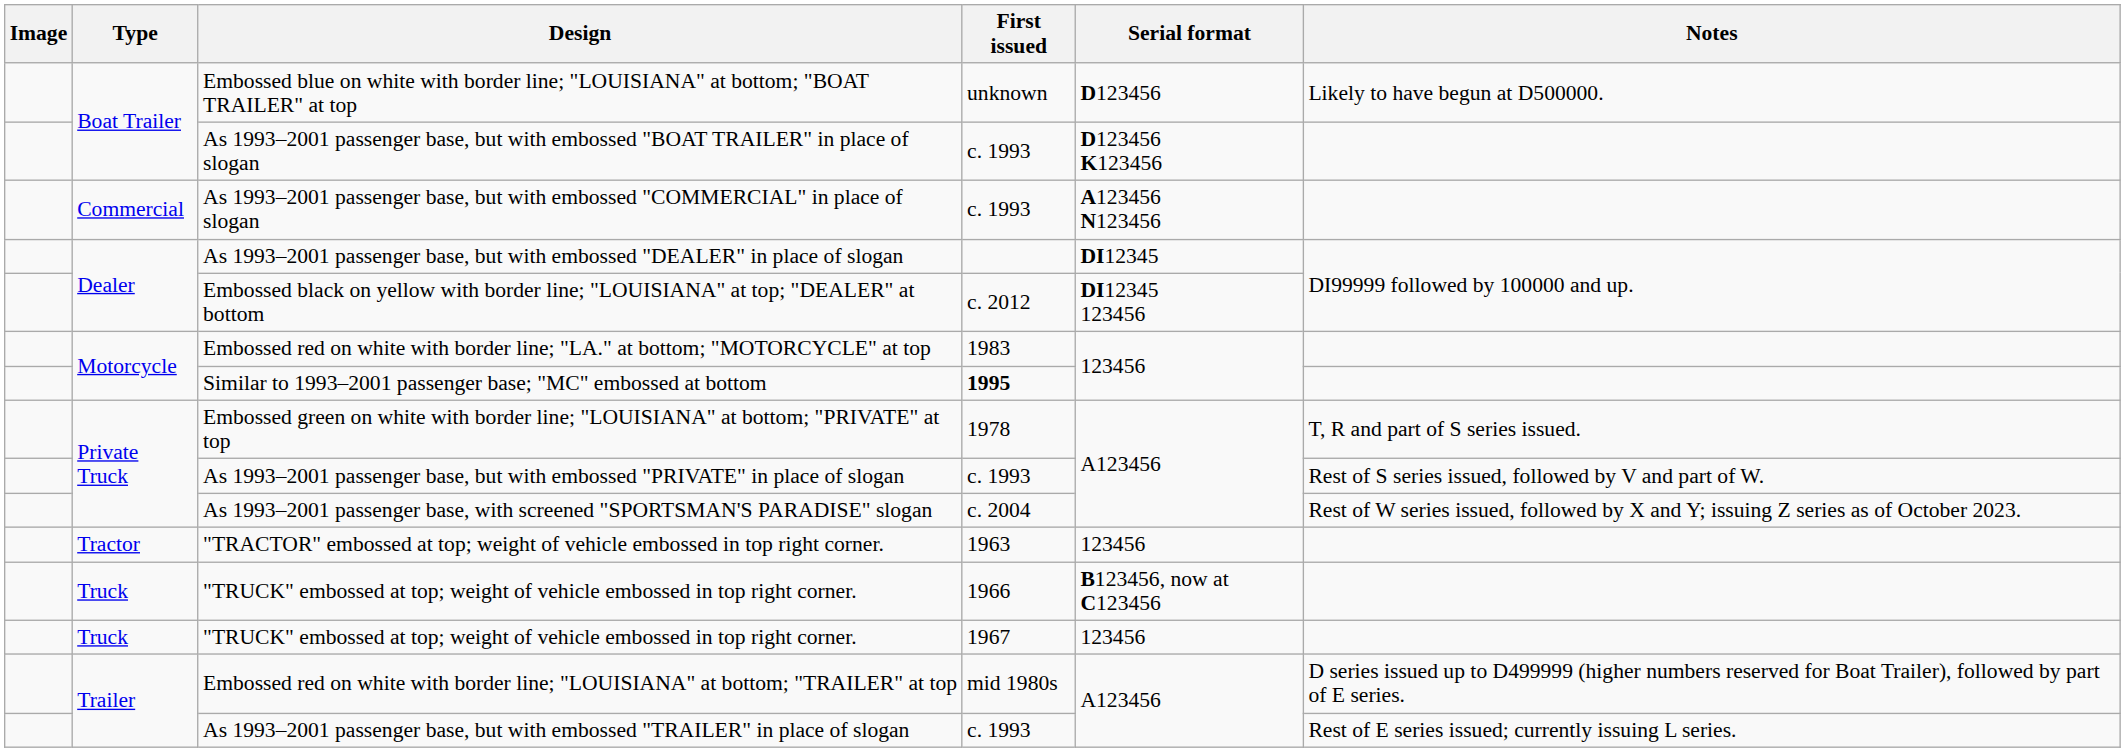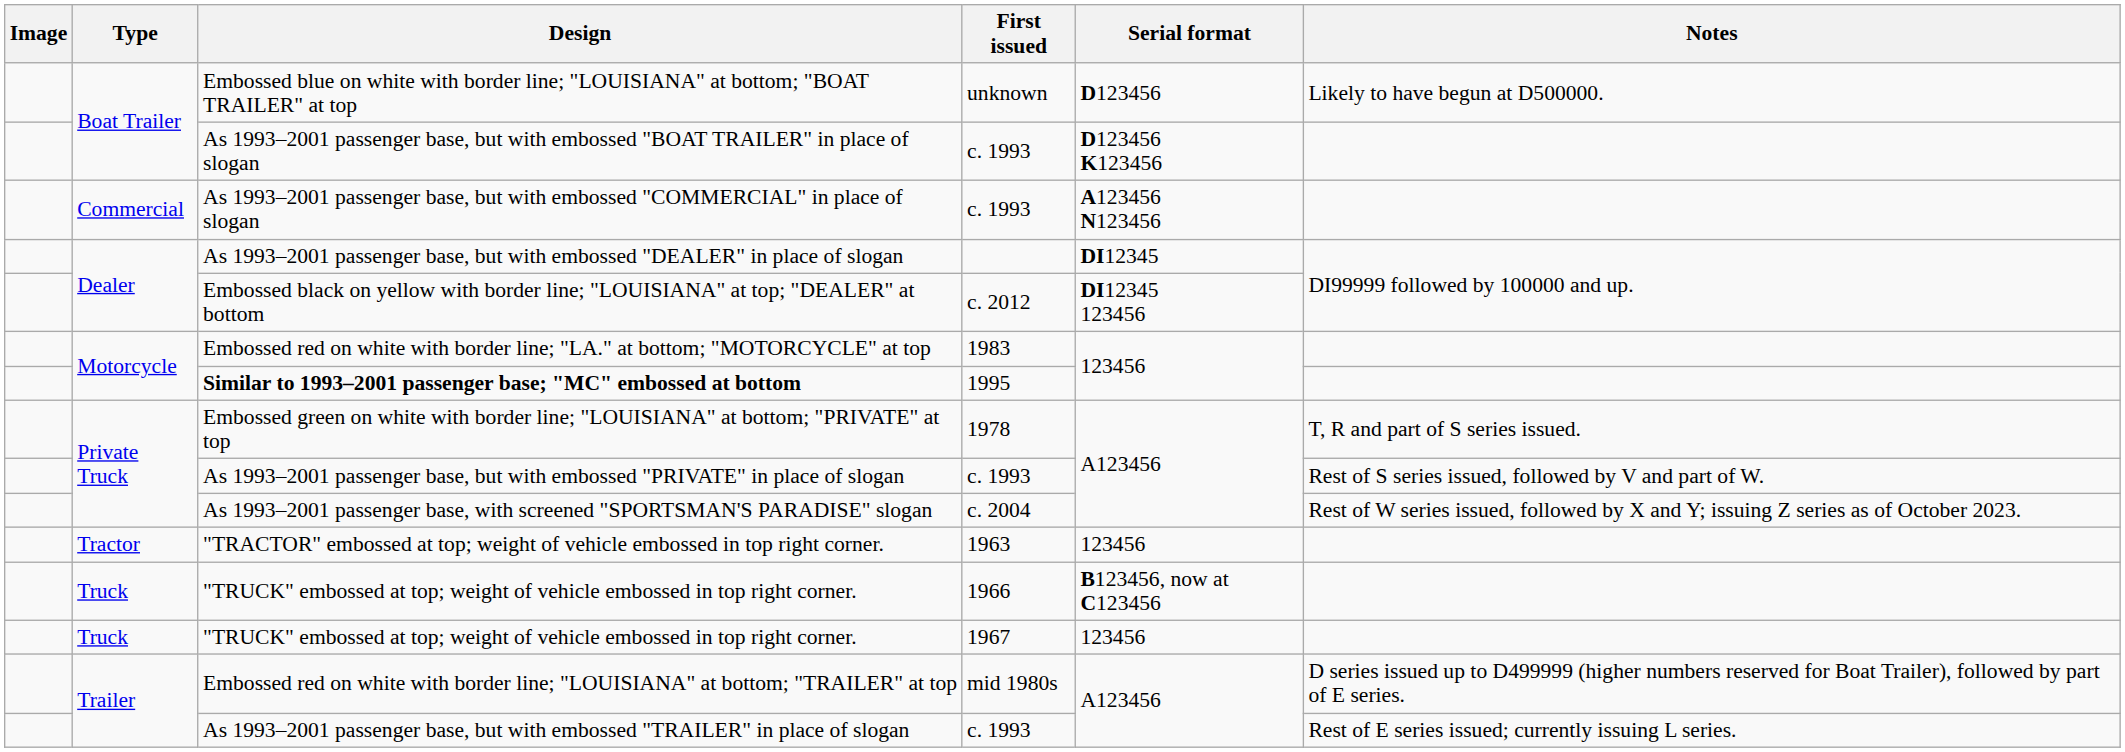(485, 382) normal -> (502, 382) bold
(989, 382) bold -> (989, 382) normal
